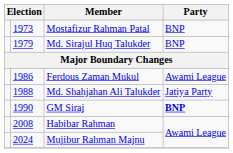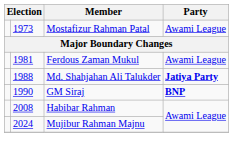(175, 28) BNP -> (196, 28) Awami League
- row: (98, 44)
(23, 76) 1986 -> (23, 60) 1981
(189, 92) normal -> (192, 76) bold
